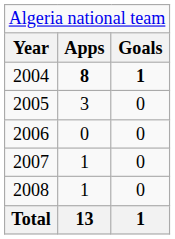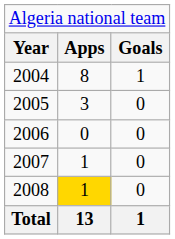(84, 76) bold -> (84, 76) normal
(140, 76) bold -> (140, 76) normal
(84, 190) no background -> (84, 190) gold background
